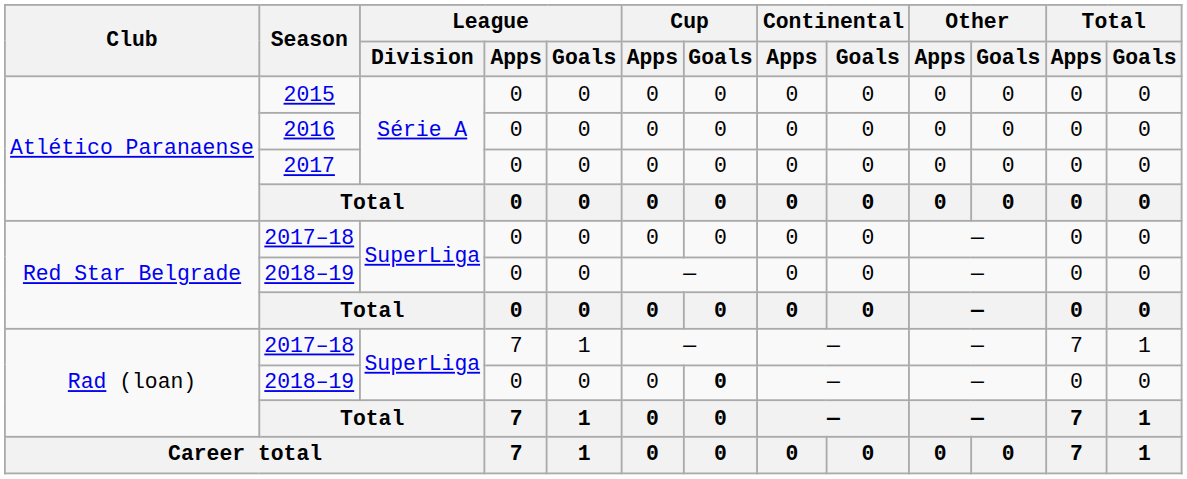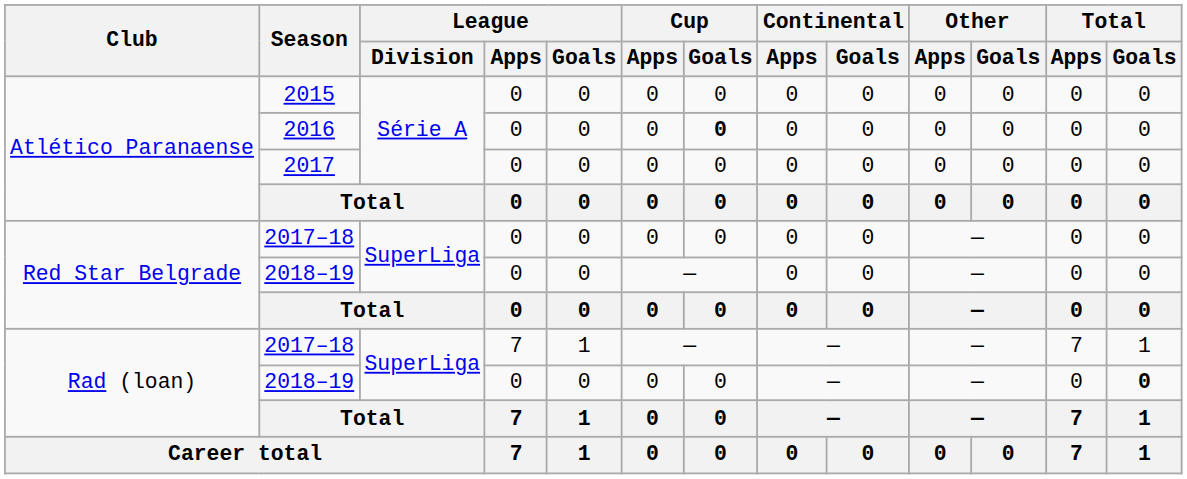(720, 131) normal -> (720, 131) bold
(720, 382) bold -> (720, 382) normal
(1145, 382) normal -> (1145, 382) bold
